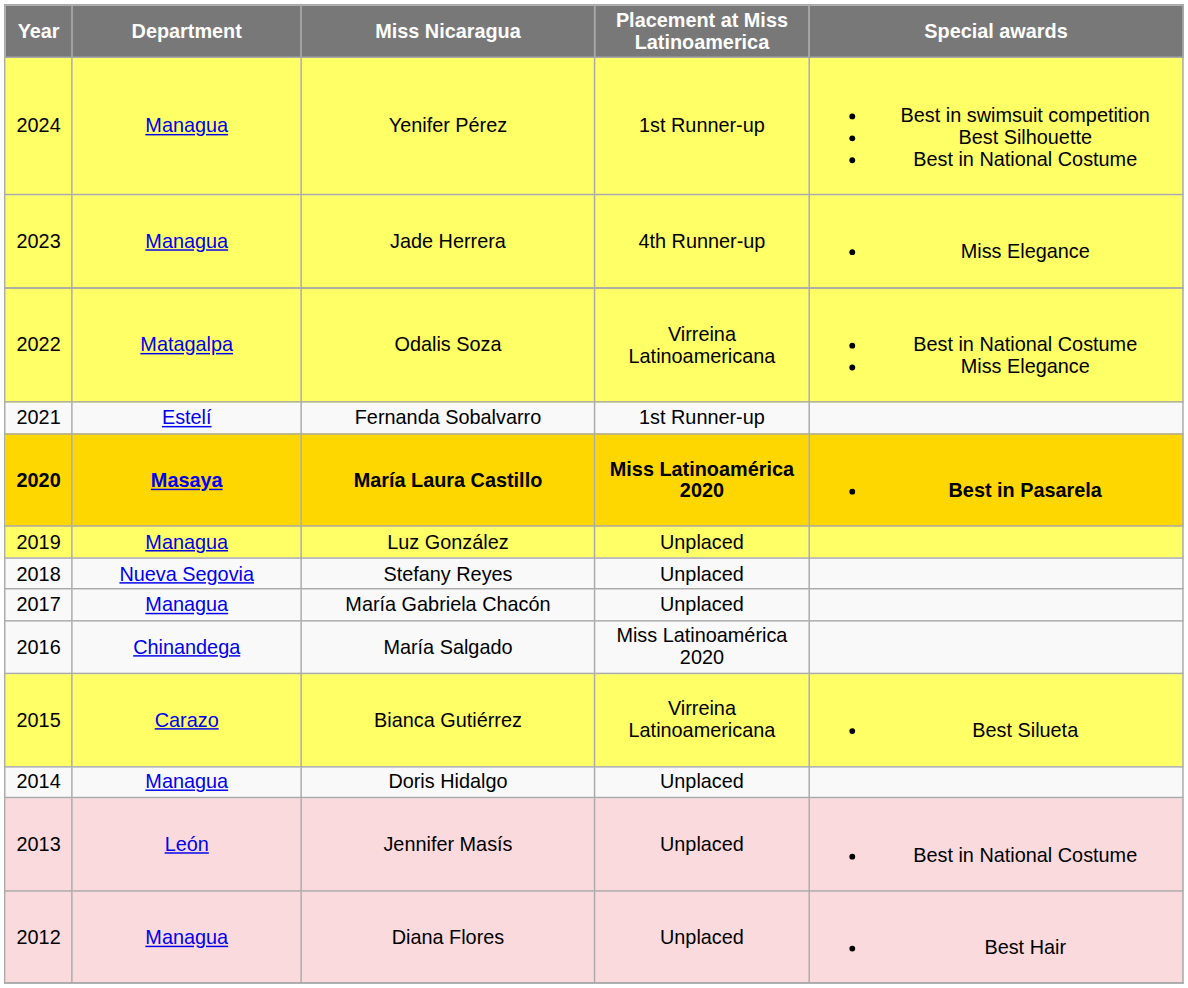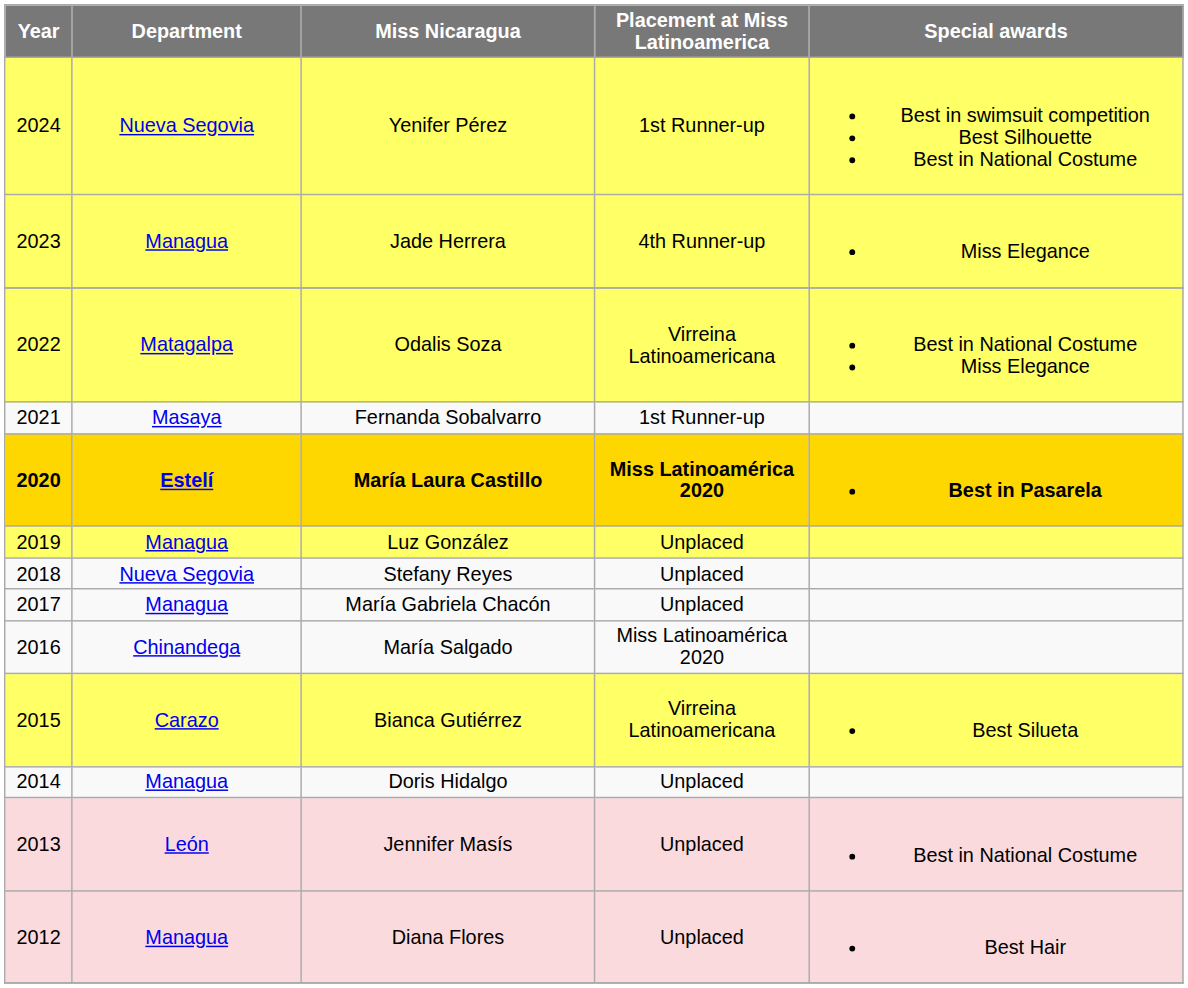(187, 126) Managua -> (187, 126) Nueva Segovia
(187, 418) Estelí -> (187, 418) Masaya
(187, 480) Masaya -> (187, 480) Estelí
